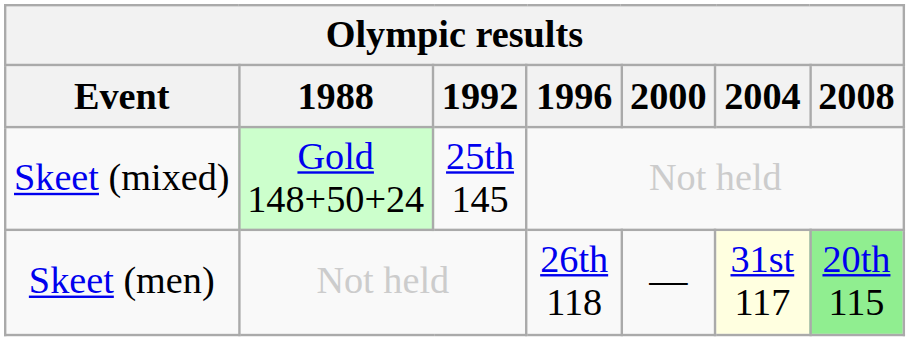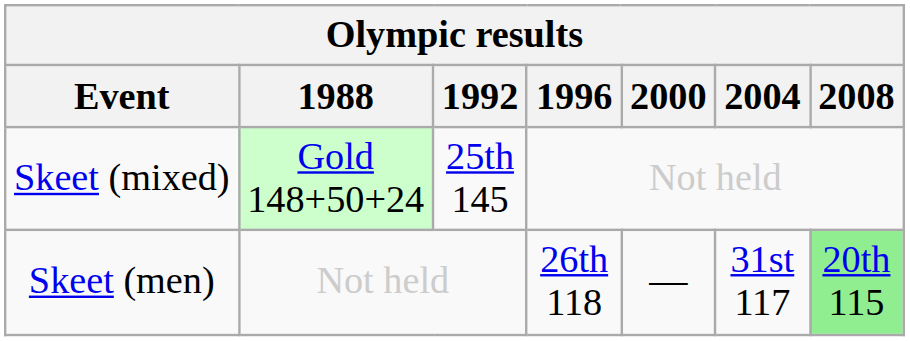(762, 281) lightyellow background -> (762, 281) no background
